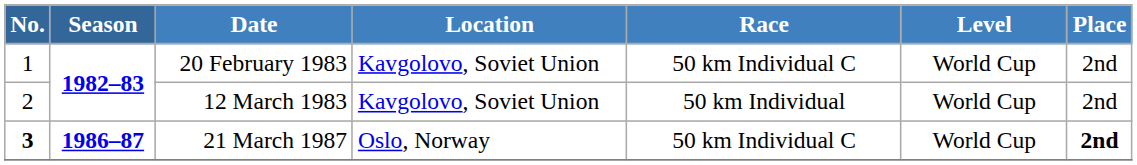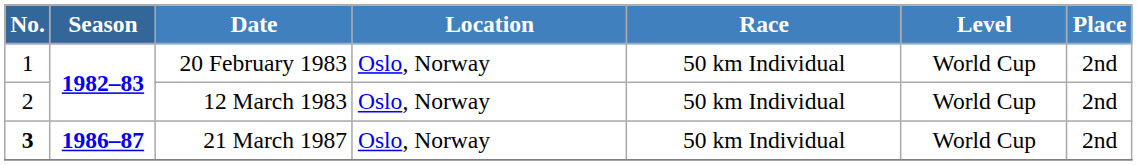(479, 62) Kavgolovo, Soviet Union -> (424, 62) Oslo, Norway
(764, 62) 50 km Individual C -> (764, 62) 50 km Individual
(479, 101) Kavgolovo, Soviet Union -> (424, 101) Oslo, Norway
(764, 140) 50 km Individual C -> (764, 140) 50 km Individual
(1100, 140) bold -> (1100, 140) normal
